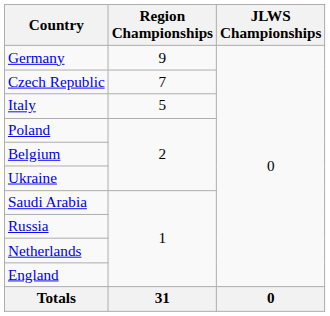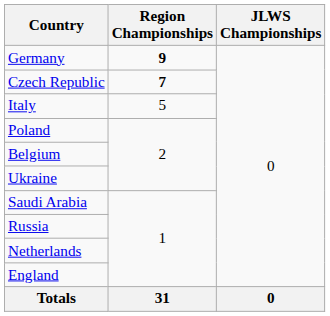(162, 57) normal -> (162, 57) bold
(162, 81) normal -> (162, 81) bold
